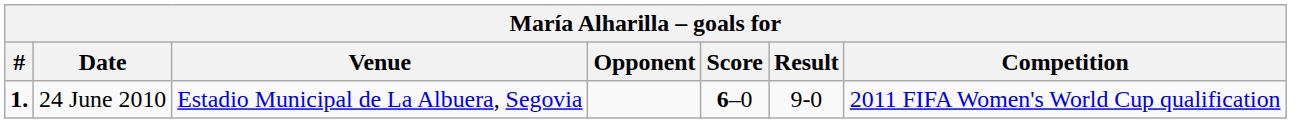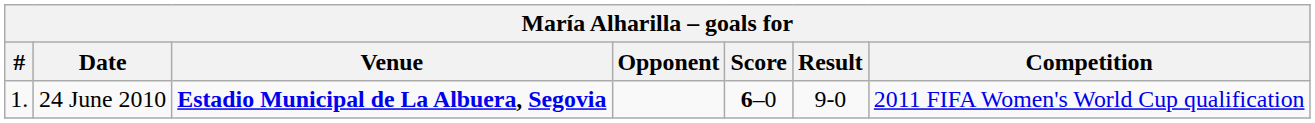(19, 99) bold -> (19, 99) normal
(380, 99) normal -> (392, 99) bold
